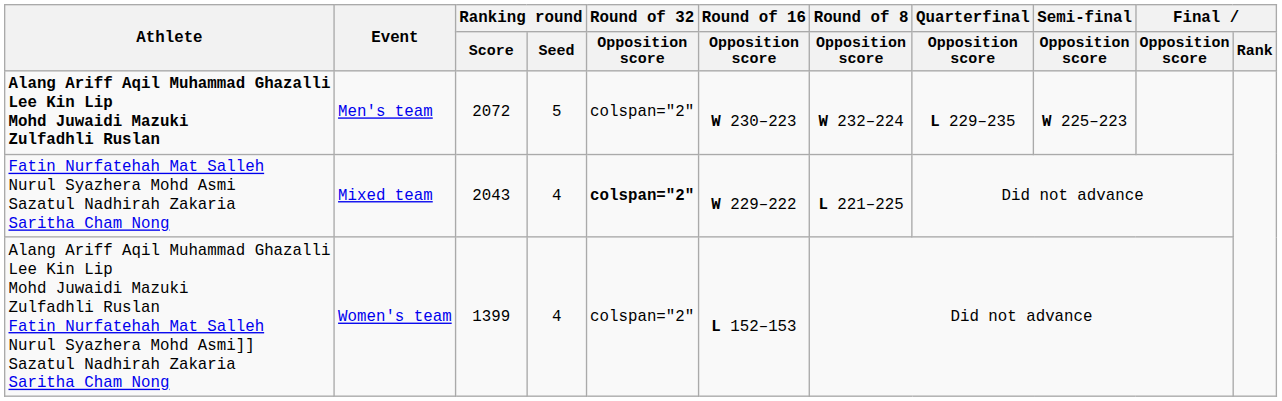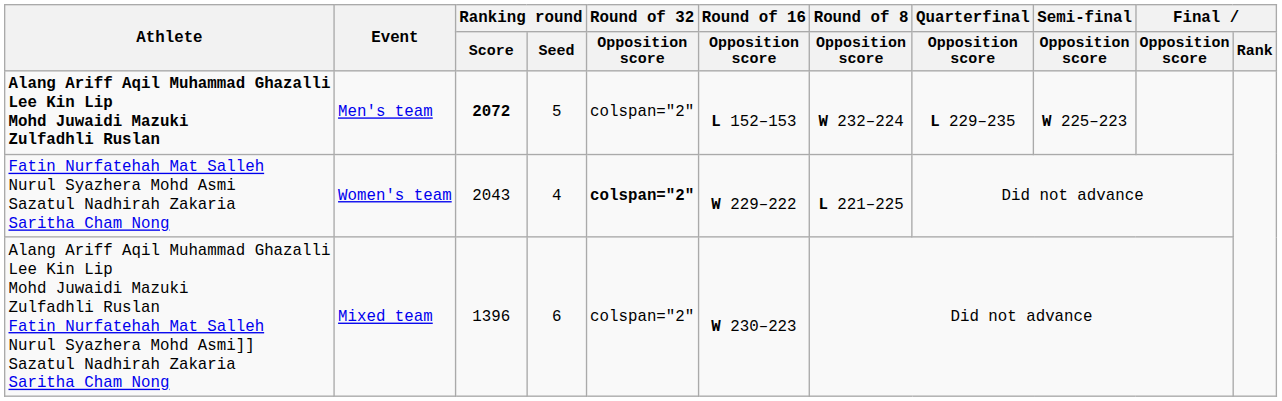(491, 112) normal -> (491, 112) bold
(754, 122) W 230–223 -> (754, 122) L 152–153
(385, 195) Mixed team -> (395, 195) Women's team
(395, 317) Women's team -> (385, 317) Mixed team
(491, 317) 1399 -> (491, 317) 1396
(557, 317) 4 -> (557, 317) 6
(754, 326) L 152–153 -> (754, 326) W 230–223
